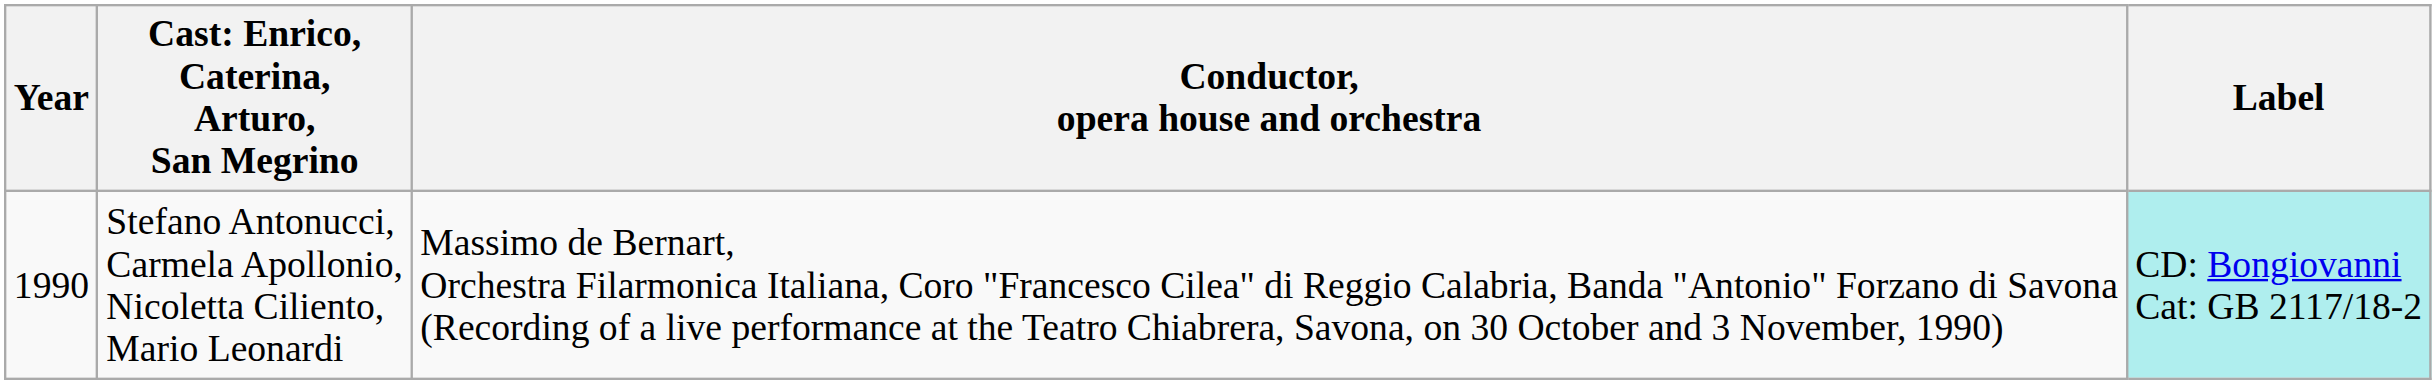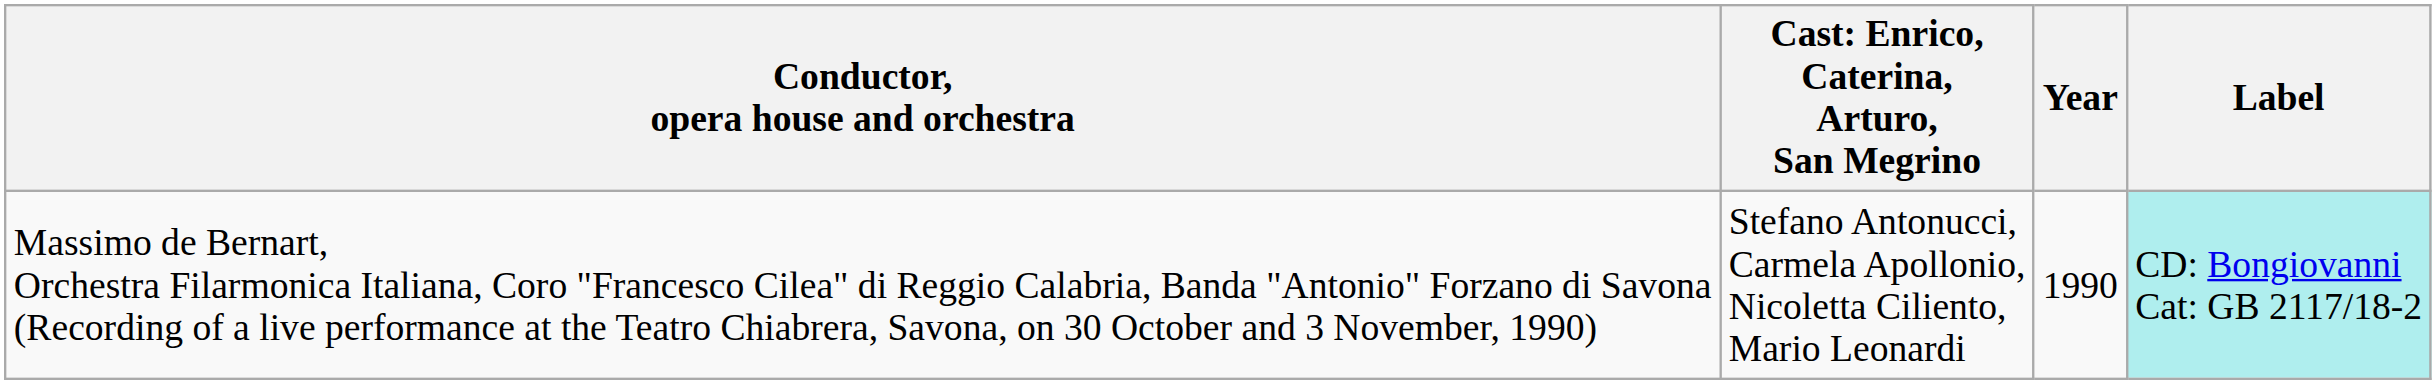columns swapped: (51, 97) <-> (1269, 97)
